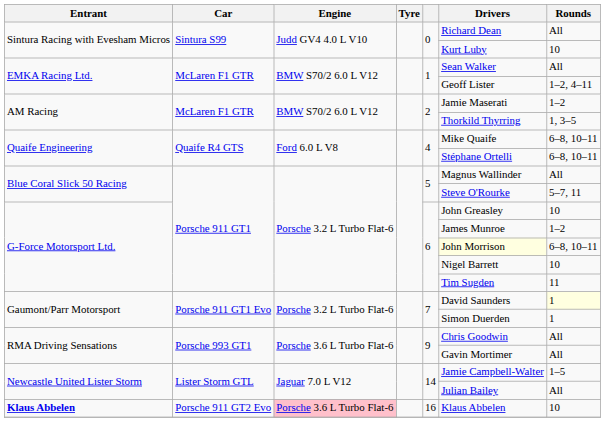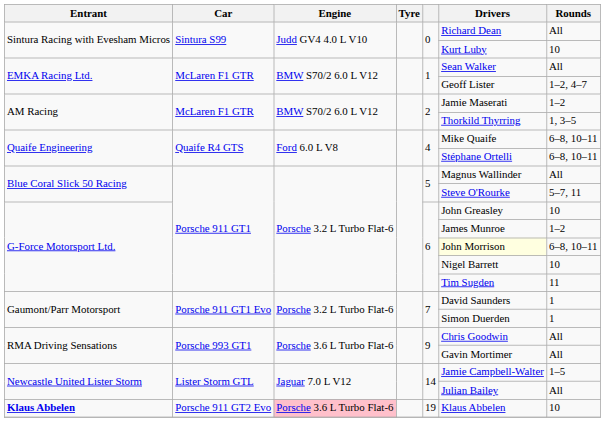(571, 84) 1–2, 4–11 -> (568, 84) 1–2, 4–7
(552, 300) lightyellow background -> (552, 300) no background
(431, 407) 16 -> (431, 407) 19
